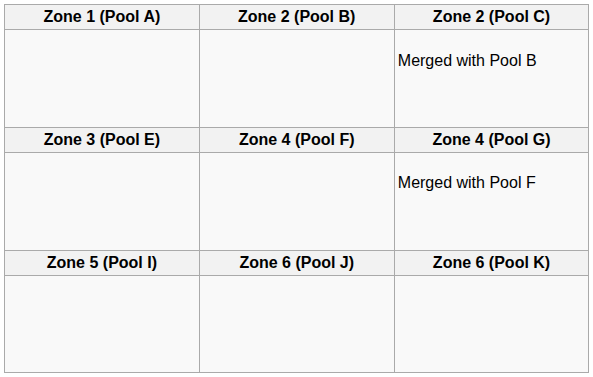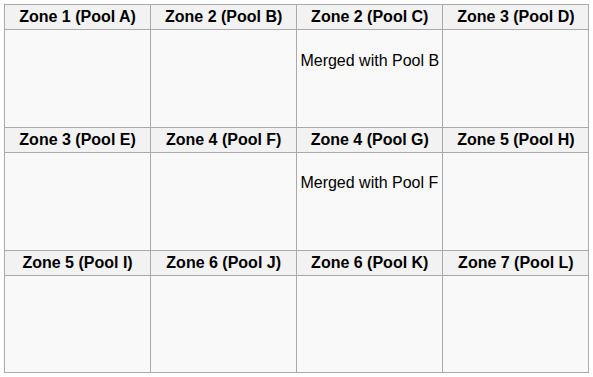+ column: (516, 17)
